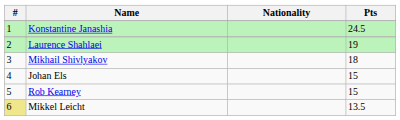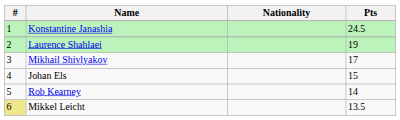(353, 60) 18 -> (353, 60) 17
(353, 91) 15 -> (353, 91) 14
